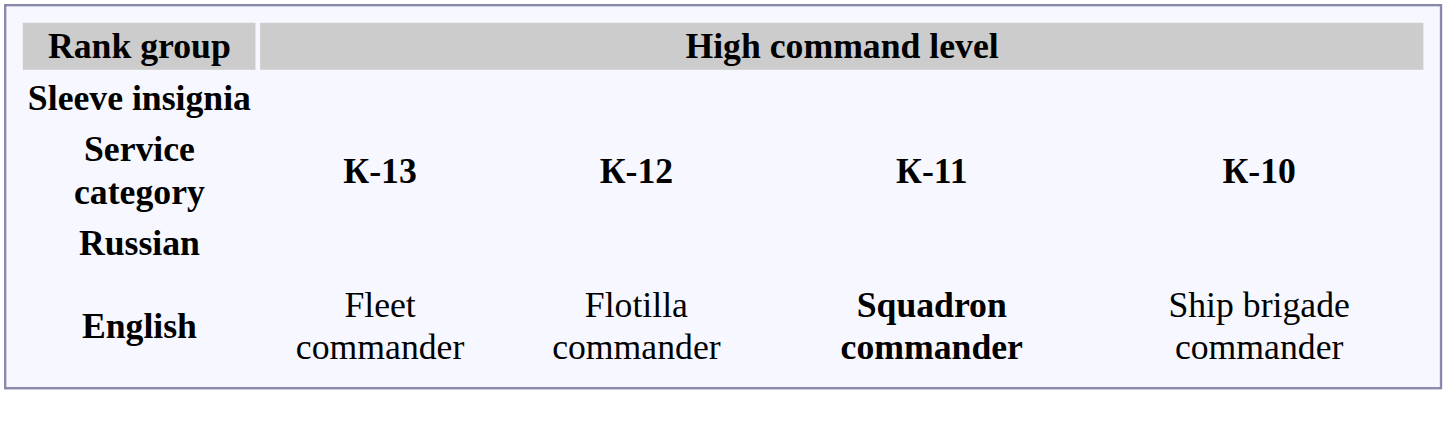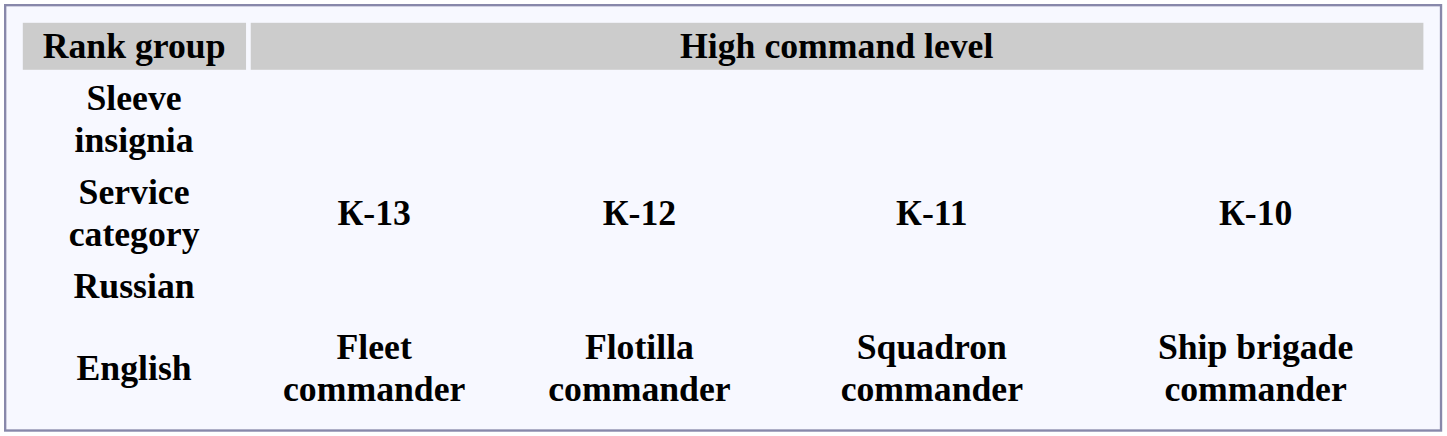(380, 325) normal -> (374, 367) bold
(636, 325) normal -> (639, 367) bold
(1259, 325) normal -> (1256, 367) bold
